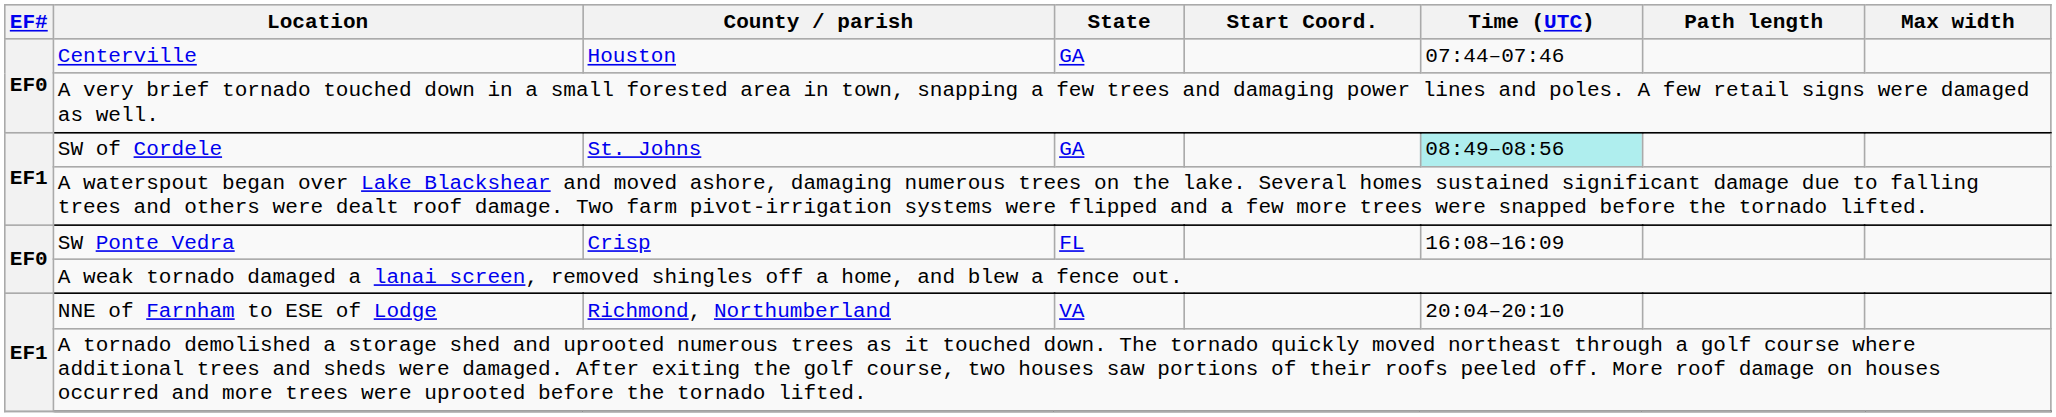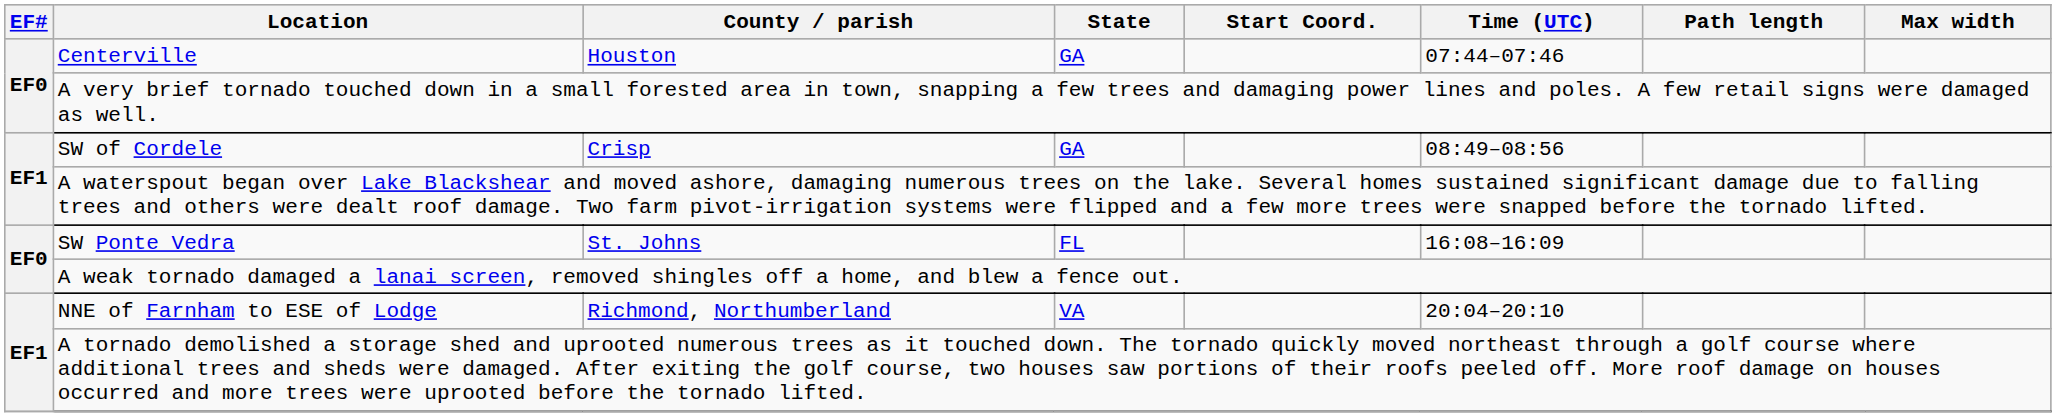(644, 149) St. Johns -> (619, 149) Crisp
(1495, 149) paleturquoise background -> (1495, 149) no background
(619, 242) Crisp -> (644, 242) St. Johns
